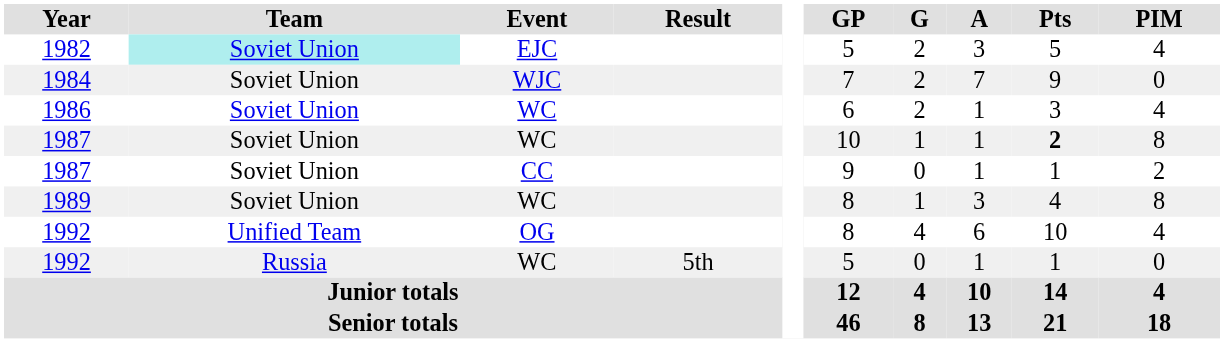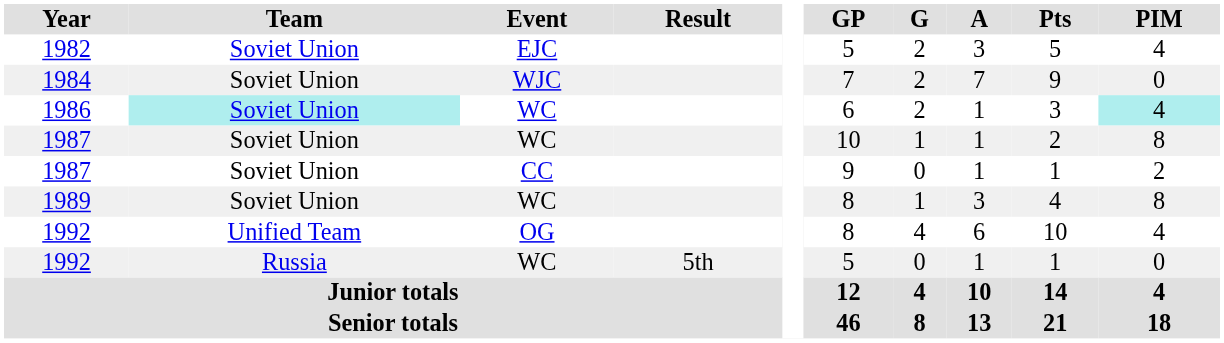(294, 49) paleturquoise background -> (294, 49) no background
(294, 110) no background -> (294, 110) paleturquoise background
(1159, 110) no background -> (1159, 110) paleturquoise background
(1055, 140) bold -> (1055, 140) normal
